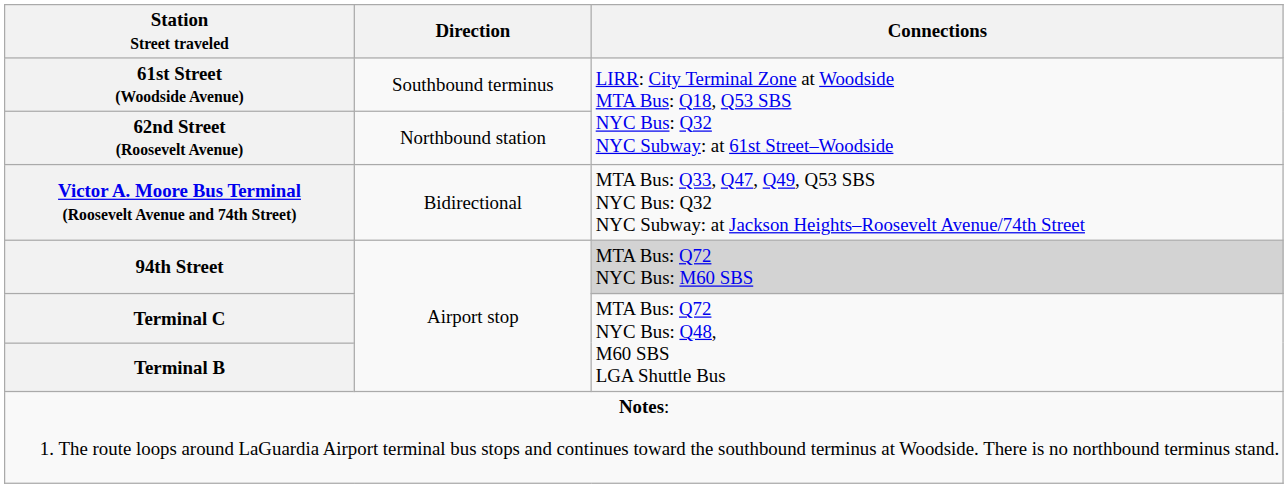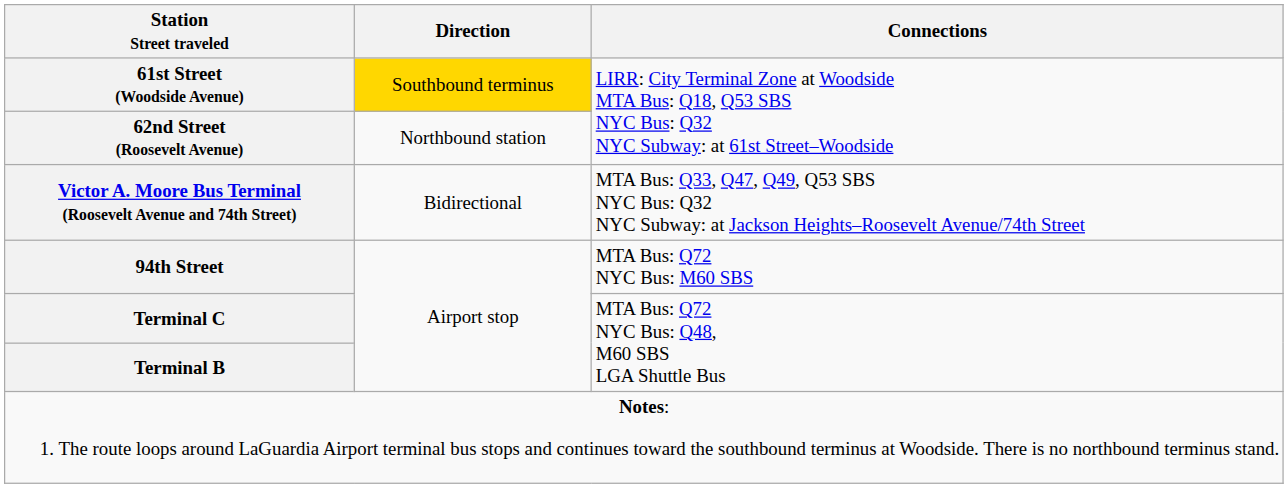(473, 84) no background -> (473, 84) gold background
(674, 267) lightgrey background -> (674, 267) no background
